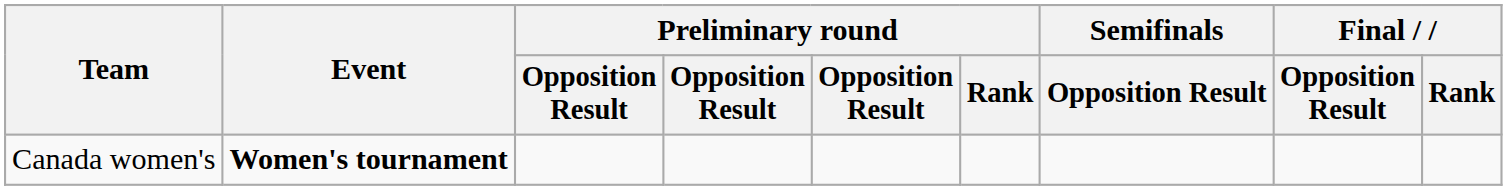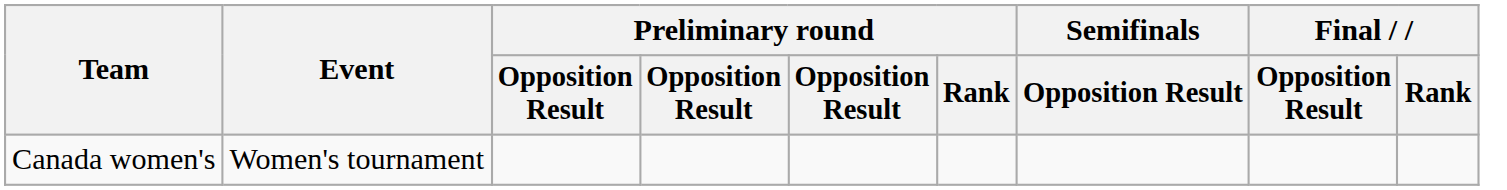(369, 159) bold -> (357, 159) normal
